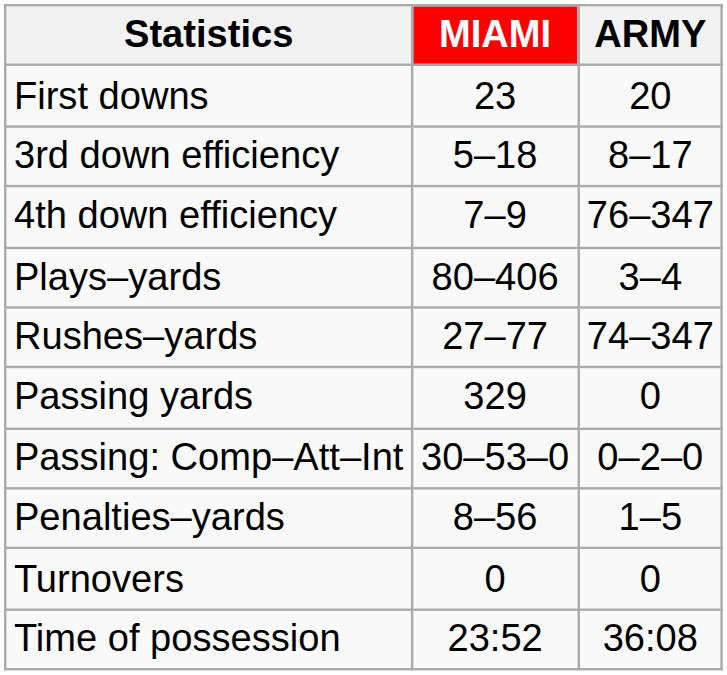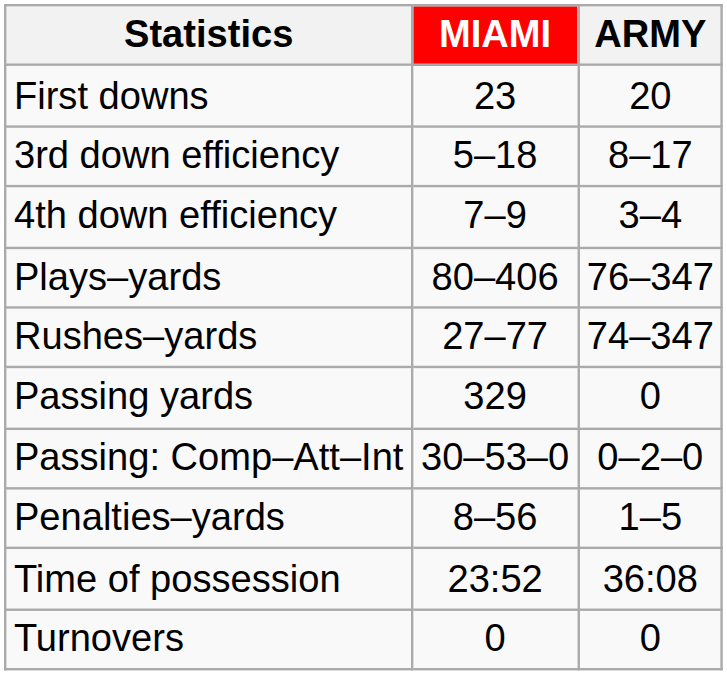(650, 215) 76–347 -> (650, 215) 3–4
(650, 276) 3–4 -> (650, 276) 76–347
rows swapped: (99, 578) <-> (177, 638)
